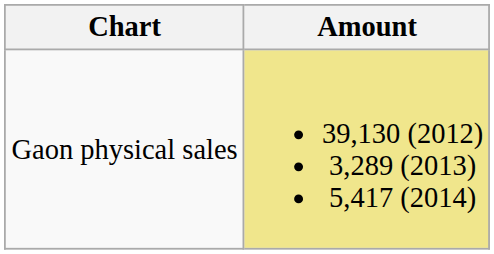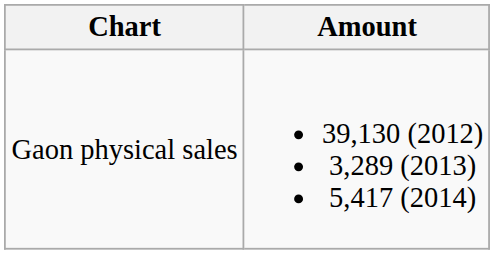(367, 165) khaki background -> (367, 165) no background
